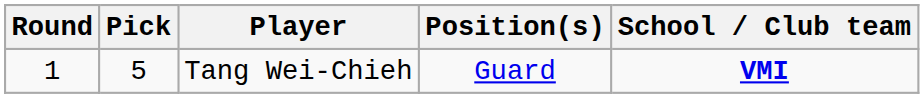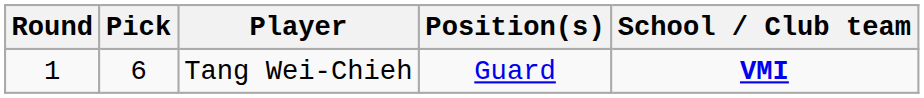(139, 71) 5 -> (139, 71) 6
